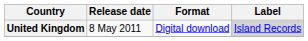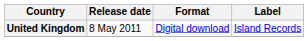(268, 28) lightgrey background -> (268, 28) no background
